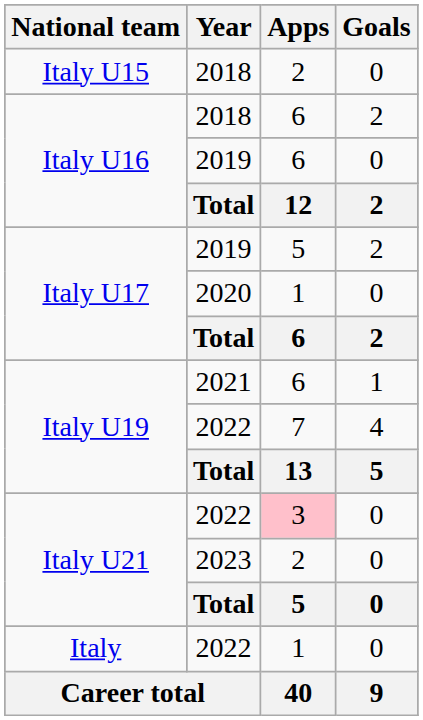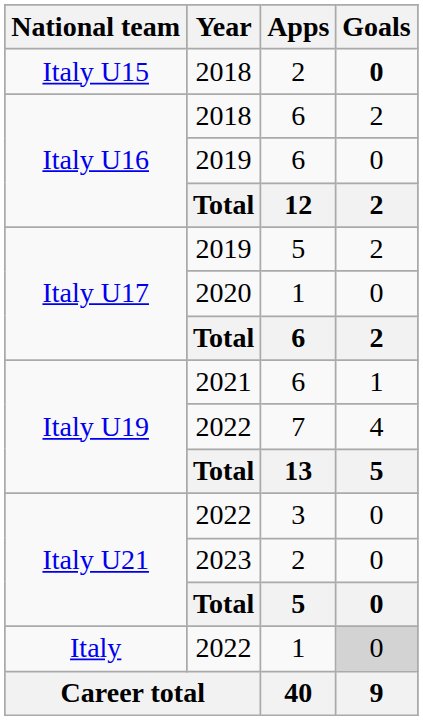(377, 71) normal -> (377, 71) bold
(298, 515) pink background -> (298, 515) no background
(377, 648) no background -> (377, 648) lightgrey background
